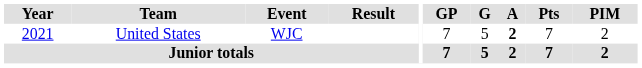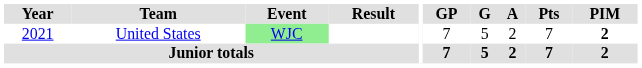(287, 33) no background -> (287, 33) lightgreen background
(512, 33) bold -> (512, 33) normal
(605, 33) normal -> (605, 33) bold
